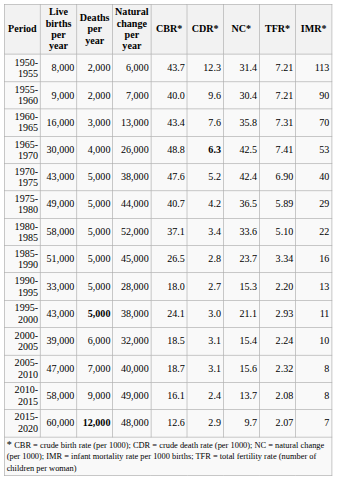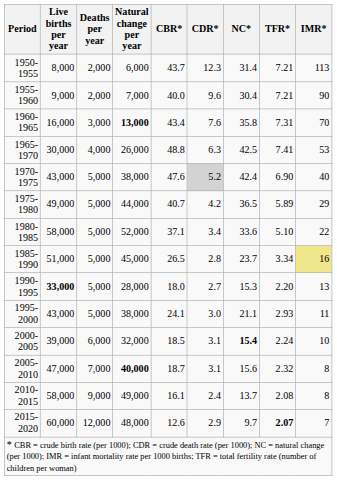(135, 122) normal -> (135, 122) bold
(215, 150) bold -> (215, 150) normal
(215, 177) no background -> (215, 177) lightgrey background
(324, 259) no background -> (324, 259) khaki background
(60, 286) normal -> (60, 286) bold
(99, 314) bold -> (99, 314) normal
(248, 341) normal -> (248, 341) bold
(135, 368) normal -> (135, 368) bold
(97, 423) bold -> (97, 423) normal
(284, 423) normal -> (284, 423) bold
